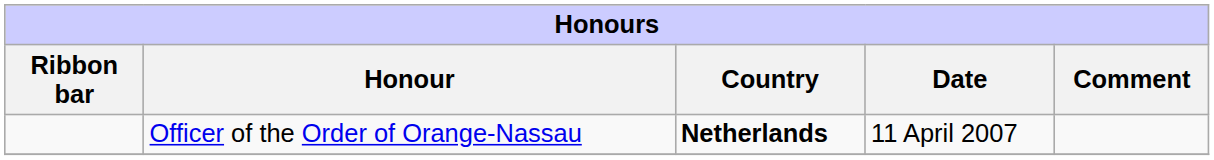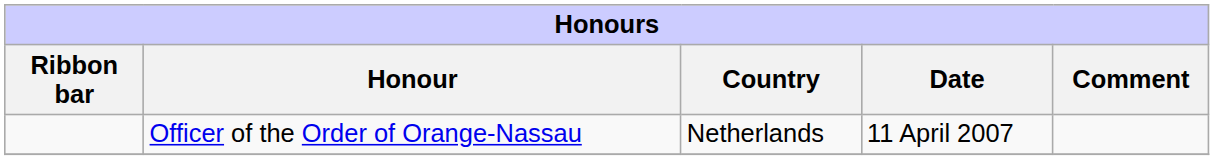(754, 133) bold -> (755, 133) normal
